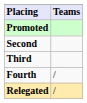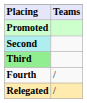(22, 43) no background -> (22, 43) paleturquoise background
(19, 59) no background -> (19, 59) lightgreen background
